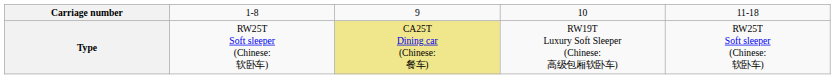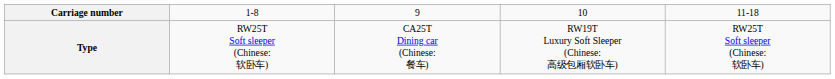(417, 47) khaki background -> (417, 47) no background
